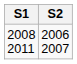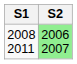(55, 41) no background -> (55, 41) lightgreen background
